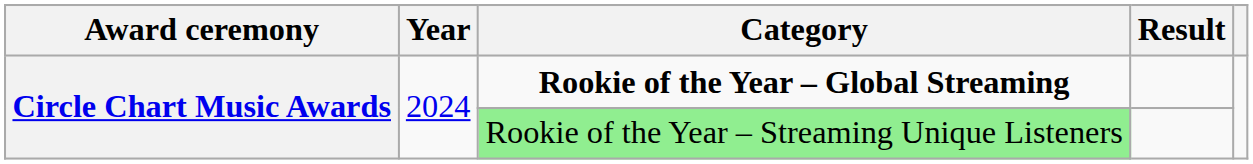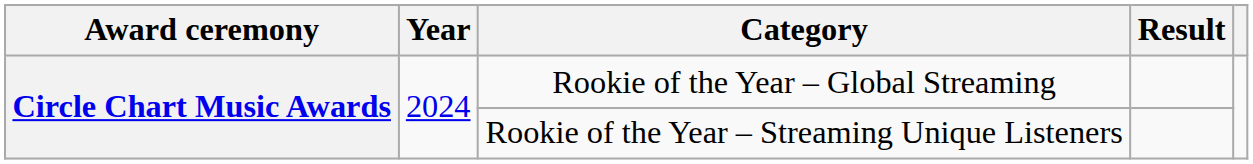(804, 81) bold -> (804, 81) normal
(804, 132) lightgreen background -> (804, 132) no background
